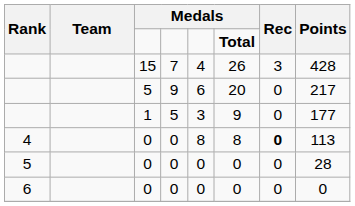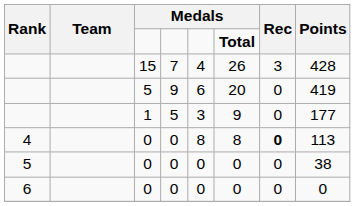(323, 90) 217 -> (323, 90) 419
(323, 164) 28 -> (323, 164) 38
